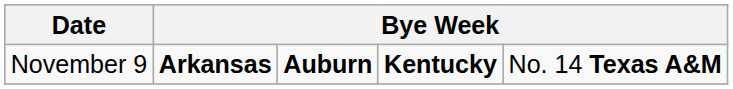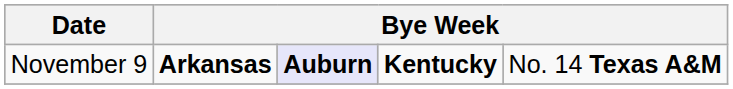(328, 65) no background -> (328, 65) lavender background
